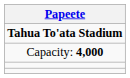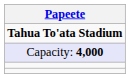(65, 52) no background -> (65, 52) lavender background
